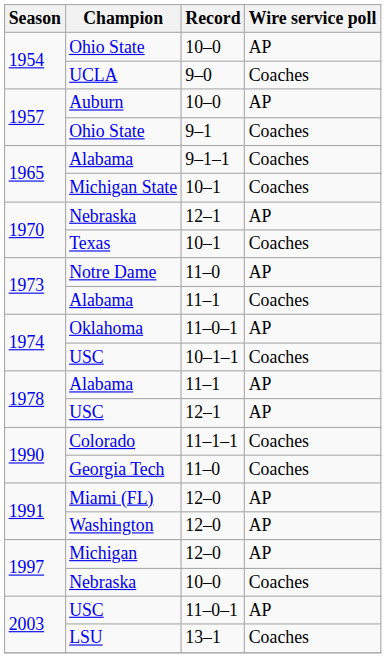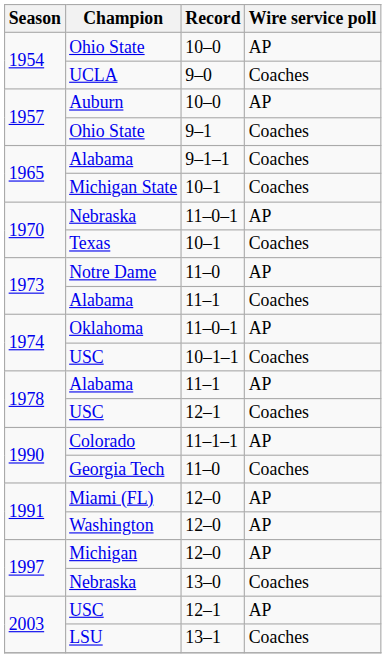(203, 215) 12–1 -> (212, 215) 11–0–1
(260, 412) AP -> (279, 412) Coaches
(279, 441) Coaches -> (260, 441) AP
(203, 581) 10–0 -> (203, 581) 13–0
(212, 610) 11–0–1 -> (203, 610) 12–1
